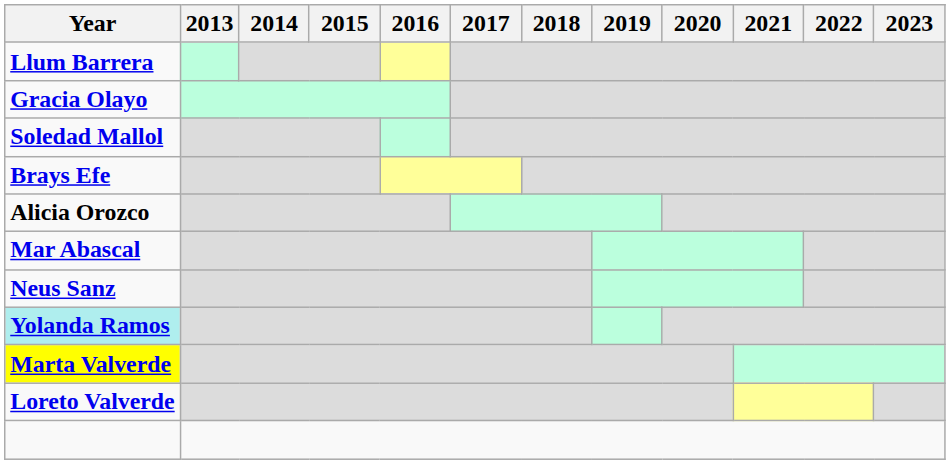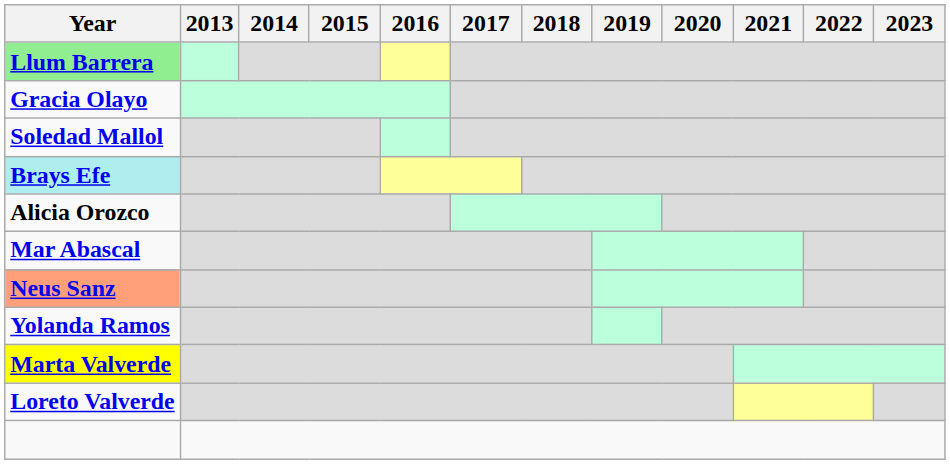(82, 61) no background -> (82, 61) lightgreen background
(60, 174) no background -> (60, 174) paleturquoise background
(63, 288) no background -> (63, 288) lightsalmon background
(90, 325) paleturquoise background -> (90, 325) no background
